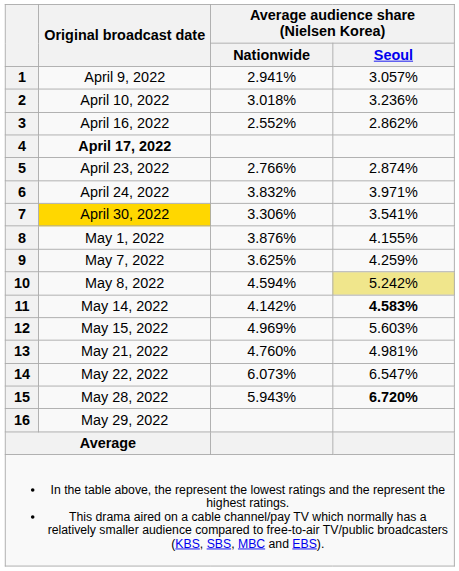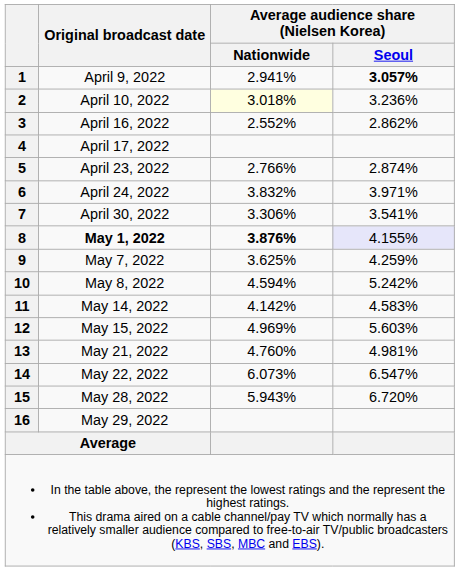(393, 77) normal -> (393, 77) bold
(272, 100) no background -> (272, 100) lightyellow background
(125, 146) bold -> (125, 146) normal
(125, 214) gold background -> (125, 214) no background
(125, 237) normal -> (125, 237) bold
(272, 237) normal -> (272, 237) bold
(393, 237) no background -> (393, 237) lavender background
(393, 283) khaki background -> (393, 283) no background
(393, 306) bold -> (393, 306) normal
(393, 397) bold -> (393, 397) normal
